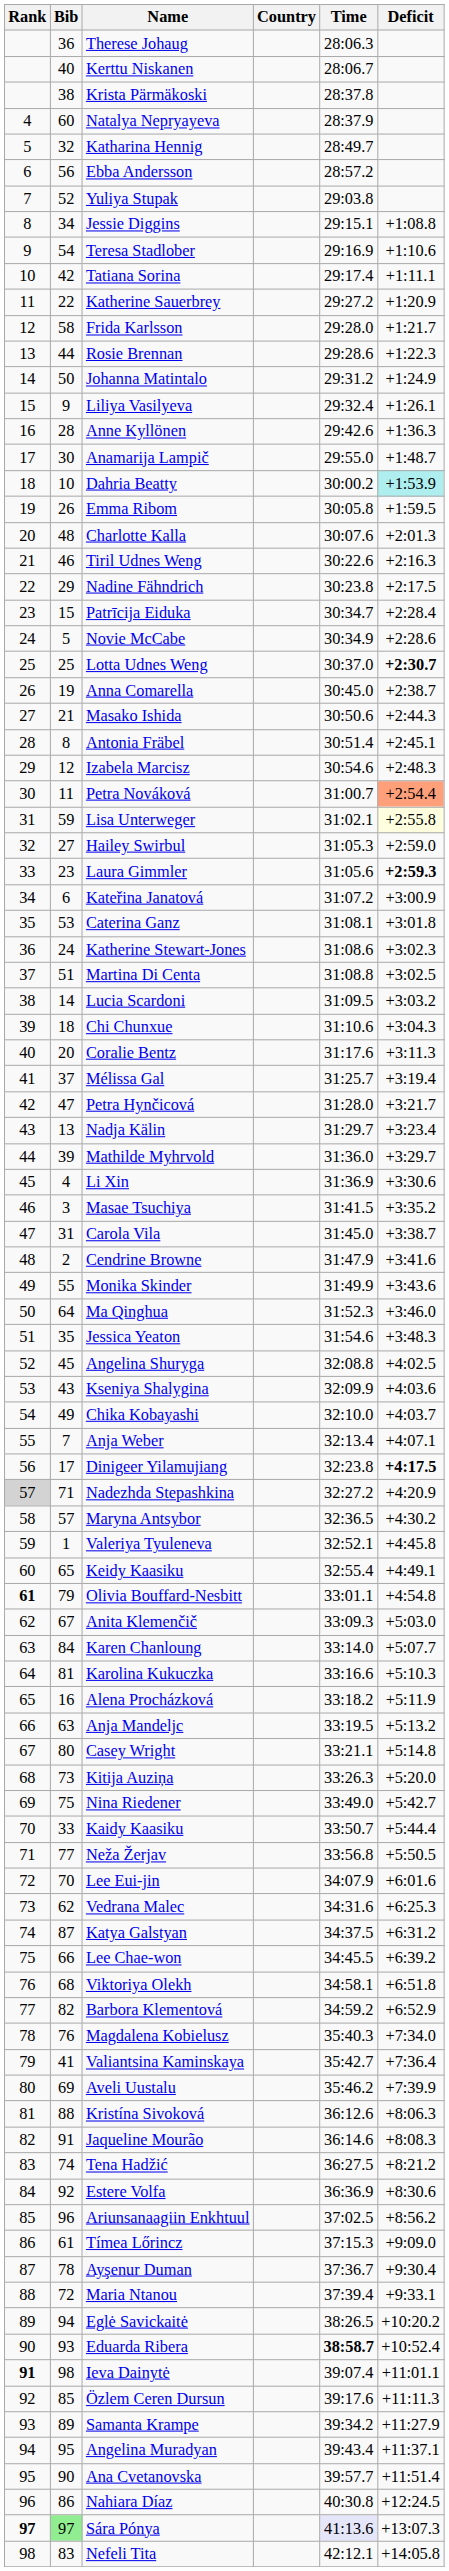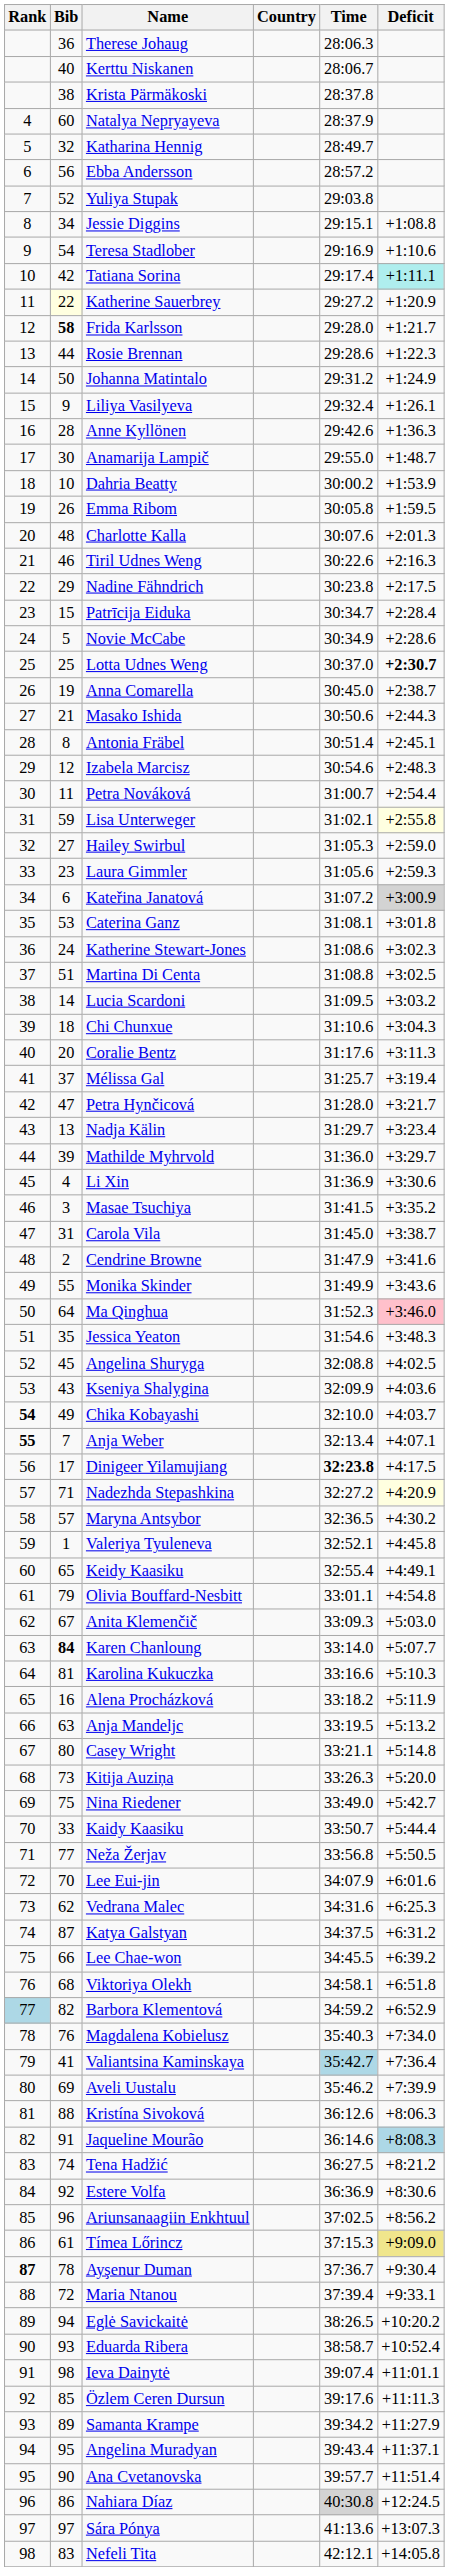(411, 276) no background -> (411, 276) paleturquoise background
(66, 302) no background -> (66, 302) lightyellow background
(66, 328) normal -> (66, 328) bold
(411, 483) paleturquoise background -> (411, 483) no background
(411, 793) lightsalmon background -> (411, 793) no background
(411, 871) bold -> (411, 871) normal
(411, 897) no background -> (411, 897) lightgrey background
(411, 1311) no background -> (411, 1311) pink background
(27, 1415) normal -> (27, 1415) bold
(27, 1440) normal -> (27, 1440) bold
(349, 1466) normal -> (349, 1466) bold
(411, 1466) bold -> (411, 1466) normal
(27, 1492) lightgrey background -> (27, 1492) no background
(411, 1492) no background -> (411, 1492) lightyellow background
(27, 1596) bold -> (27, 1596) normal
(66, 1648) normal -> (66, 1648) bold
(27, 2010) no background -> (27, 2010) lightblue background
(349, 2062) no background -> (349, 2062) lightblue background
(411, 2139) no background -> (411, 2139) lightblue background
(411, 2243) no background -> (411, 2243) khaki background
(27, 2269) normal -> (27, 2269) bold
(349, 2346) bold -> (349, 2346) normal
(27, 2372) bold -> (27, 2372) normal
(349, 2502) no background -> (349, 2502) lightgrey background
(27, 2528) bold -> (27, 2528) normal
(66, 2528) lightgreen background -> (66, 2528) no background
(349, 2528) lavender background -> (349, 2528) no background
